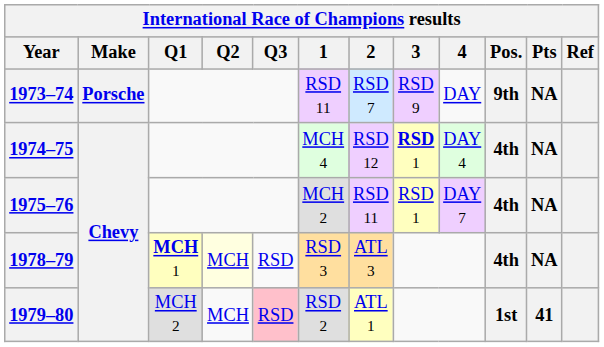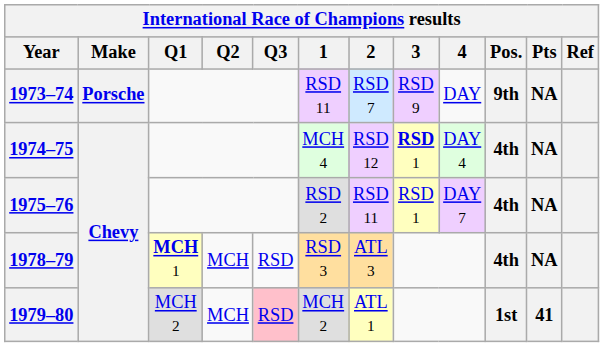(323, 204) MCH 2 -> (323, 204) RSD 2
(228, 259) lightyellow background -> (228, 259) no background
(323, 313) RSD 2 -> (323, 313) MCH 2
